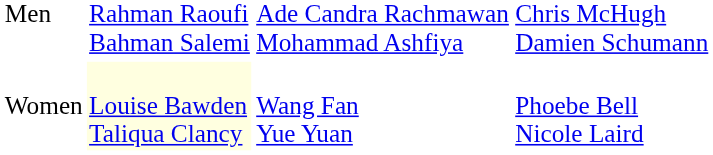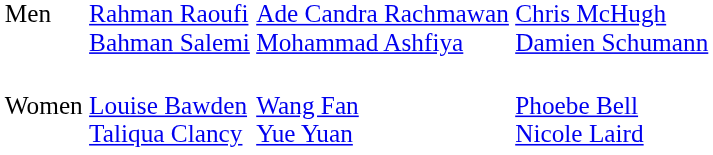(168, 119) lightyellow background -> (168, 119) no background
